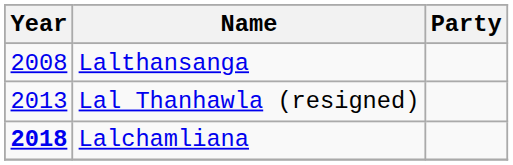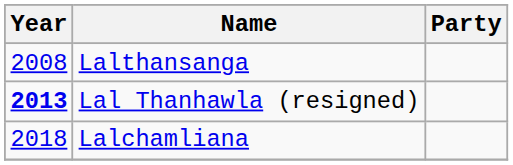(39, 101) normal -> (39, 101) bold
(39, 140) bold -> (39, 140) normal
